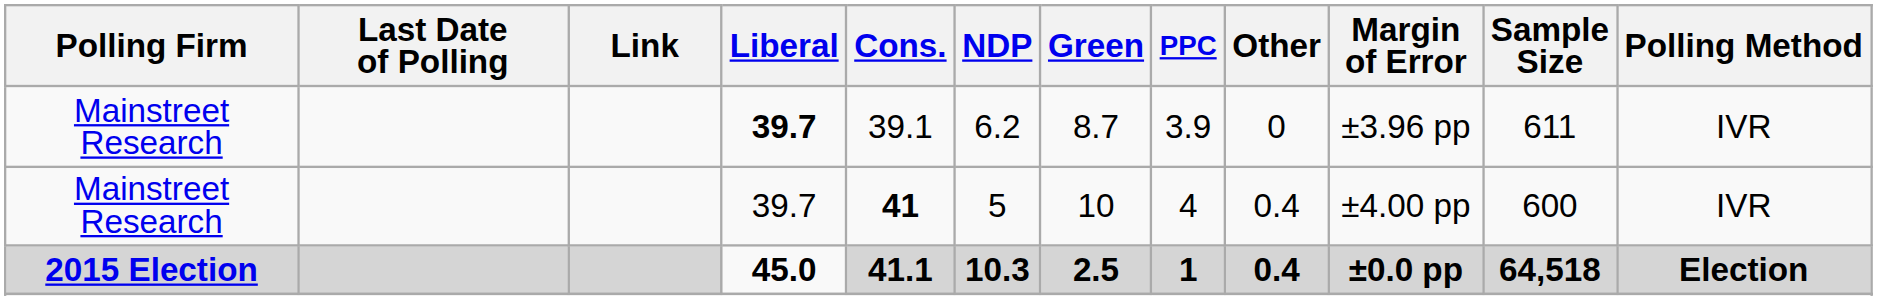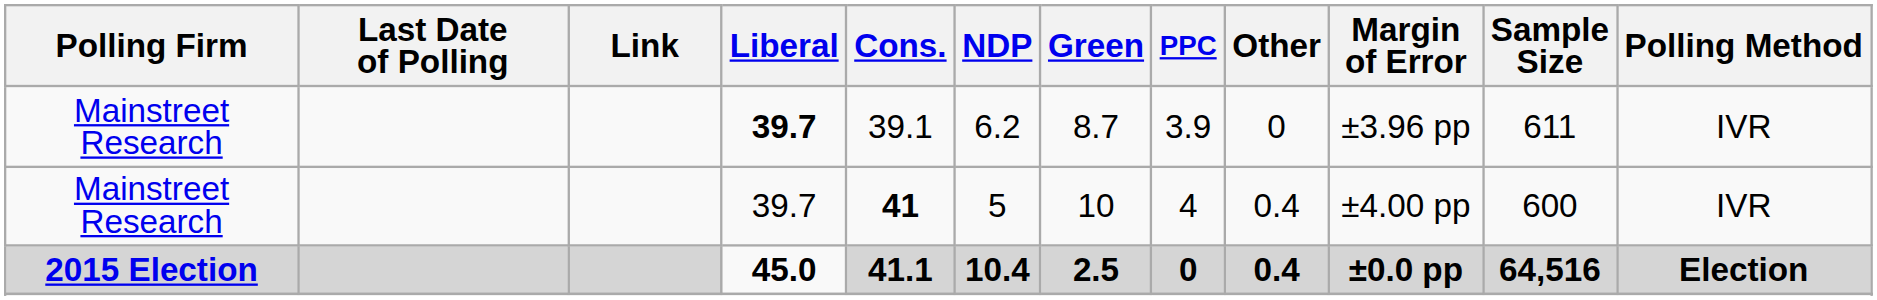(997, 270) 10.3 -> (997, 270) 10.4
(1188, 270) 1 -> (1188, 270) 0
(1550, 270) 64,518 -> (1550, 270) 64,516
